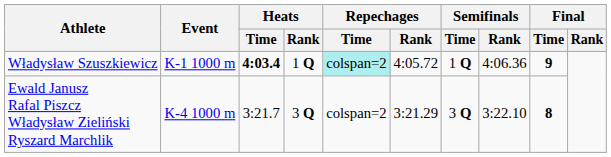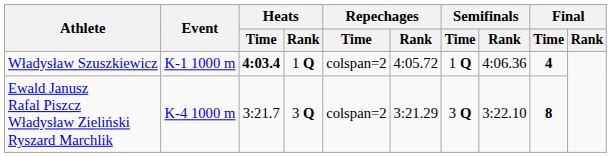(356, 64) paleturquoise background -> (356, 64) no background
(549, 64) 9 -> (549, 64) 4
